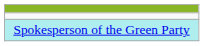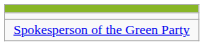(102, 30) paleturquoise background -> (102, 30) no background
